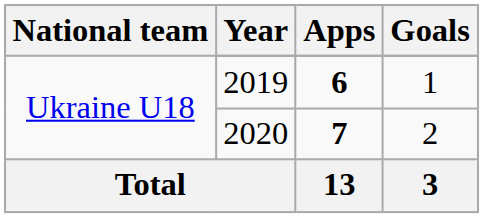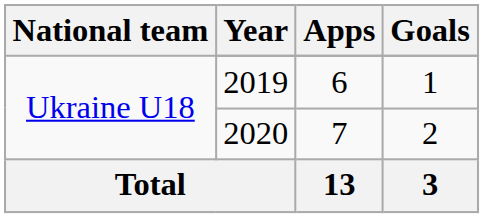(339, 81) bold -> (339, 81) normal
(339, 133) bold -> (339, 133) normal
